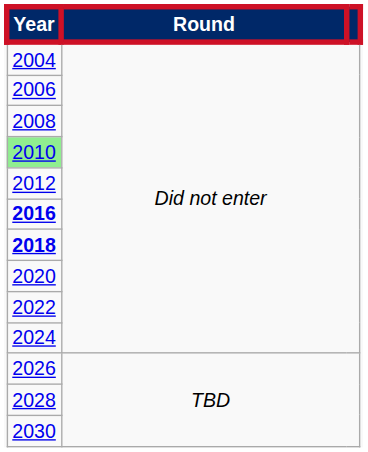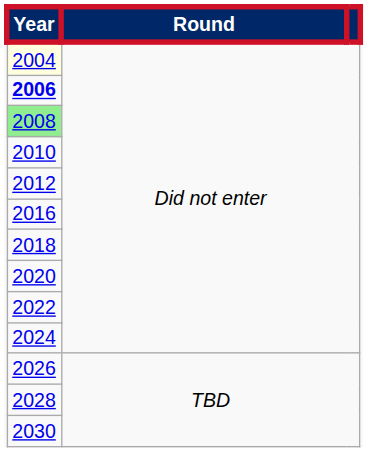(34, 60) no background -> (34, 60) lightyellow background
(34, 91) normal -> (34, 91) bold
(34, 122) no background -> (34, 122) lightgreen background
(34, 152) lightgreen background -> (34, 152) no background
(34, 214) bold -> (34, 214) normal
(34, 245) bold -> (34, 245) normal
